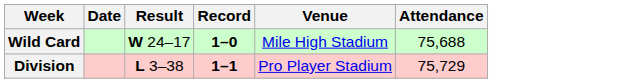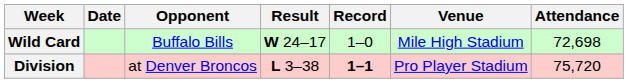+ column: (193, 16)
(224, 41) bold -> (360, 41) normal
(441, 41) 75,688 -> (577, 41) 72,698
(441, 66) 75,729 -> (577, 66) 75,720
